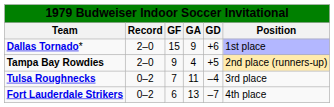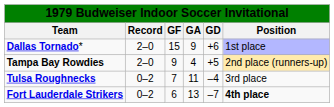(246, 94) normal -> (247, 94) bold
